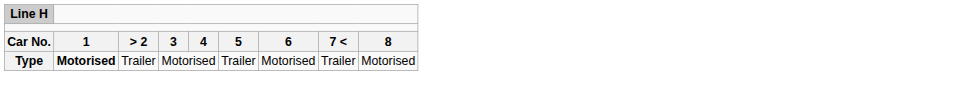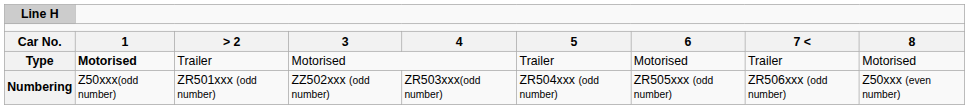+ row: (40, 87)
